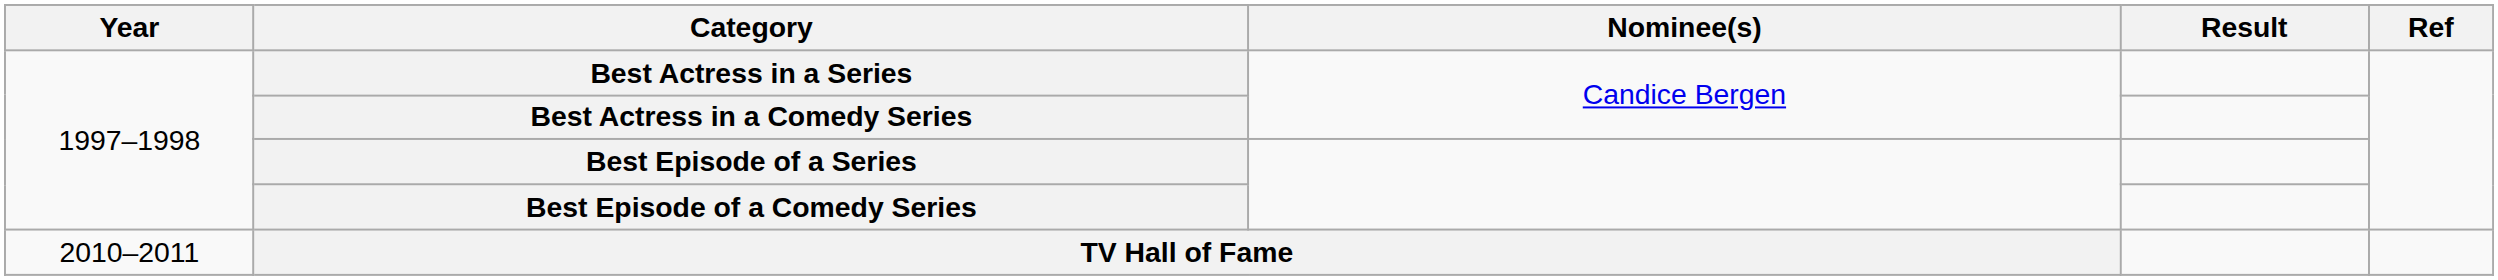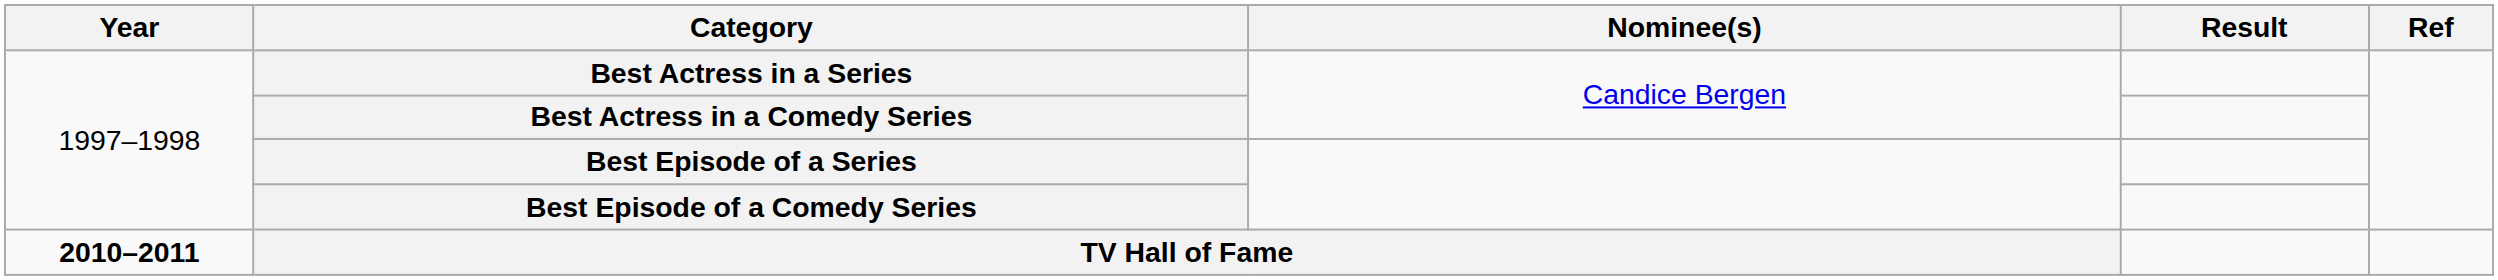(129, 252) normal -> (129, 252) bold
